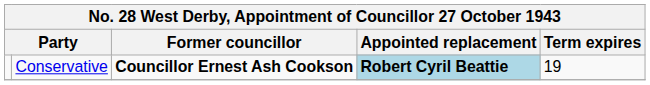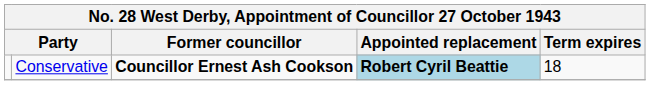(553, 67) 19 -> (553, 67) 18
